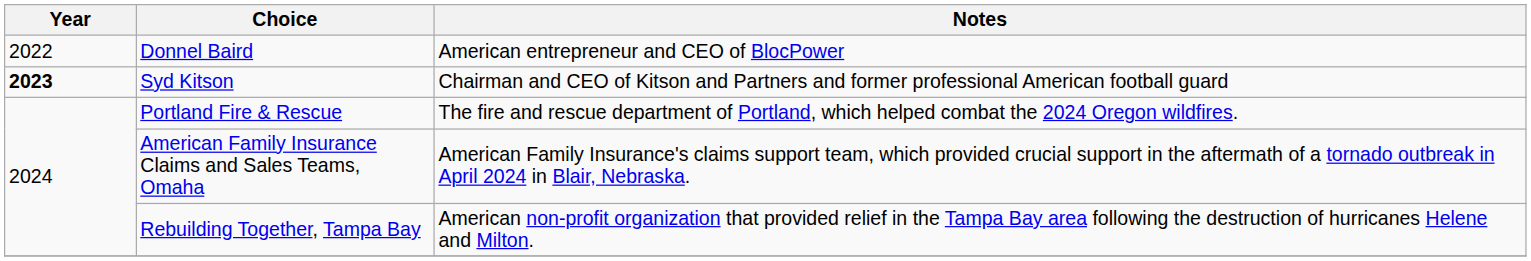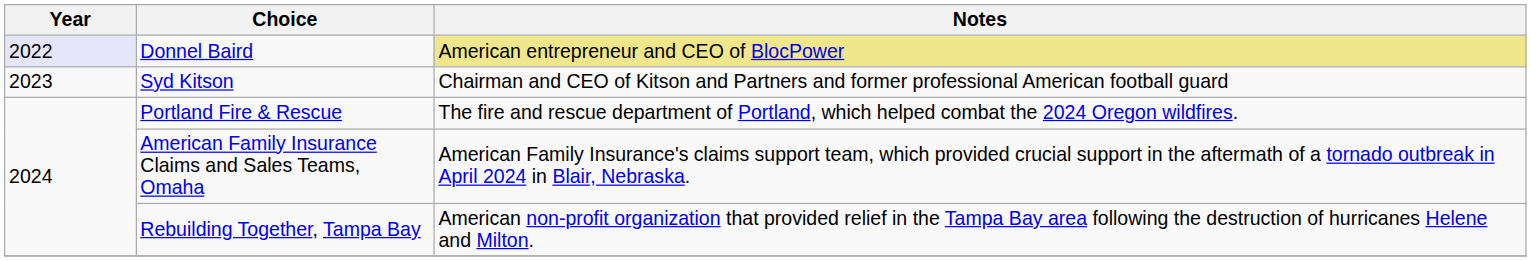(31, 50) no background -> (31, 50) lavender background
(641, 50) no background -> (641, 50) khaki background
(31, 81) bold -> (31, 81) normal
